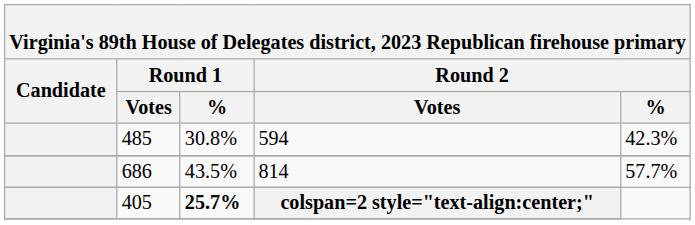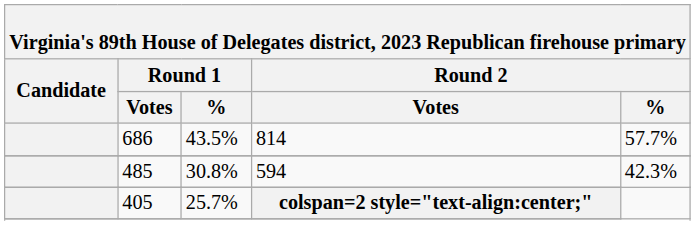rows swapped: (137, 171) <-> (137, 139)
(213, 203) bold -> (212, 203) normal
